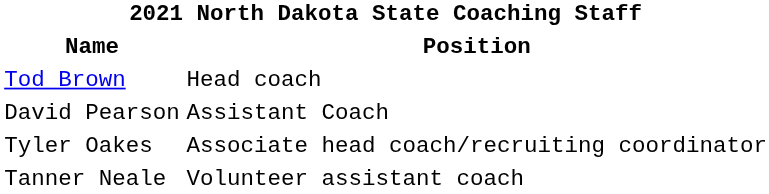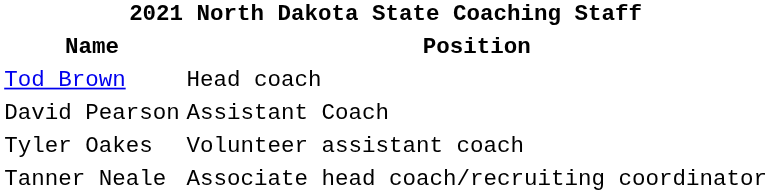(477, 146) Associate head coach/recruiting coordinator -> (355, 146) Volunteer assistant coach
(355, 179) Volunteer assistant coach -> (477, 179) Associate head coach/recruiting coordinator
